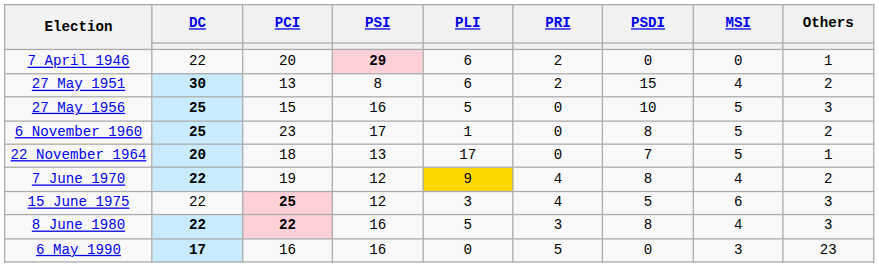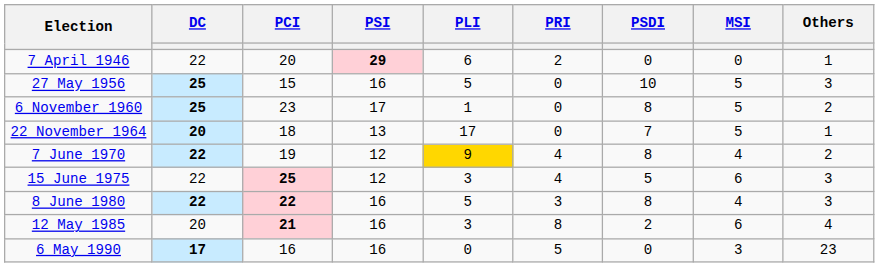- row: (78, 85)
+ row: (78, 226)
